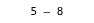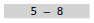(47, 11) no background -> (47, 11) lightgrey background
